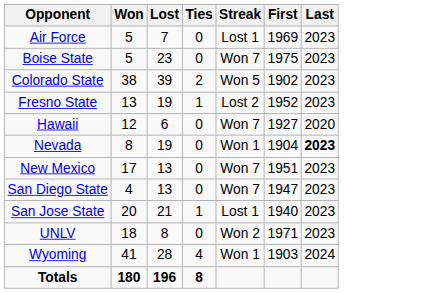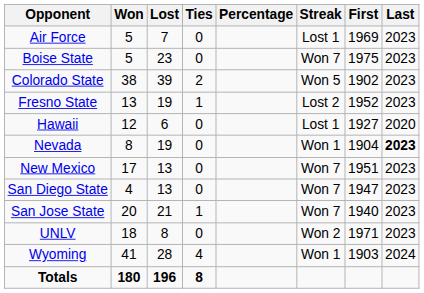+ column: (256, 15)
(240, 124) Won 7 -> (321, 124) Lost 1
(240, 211) Lost 1 -> (321, 211) Won 7
